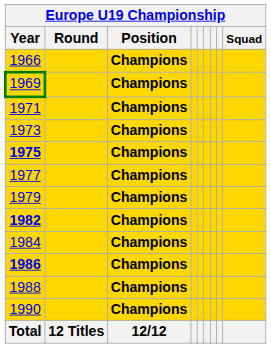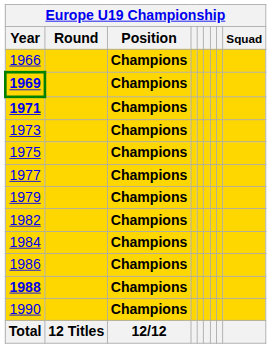(25, 84) normal -> (25, 84) bold
(25, 108) normal -> (25, 108) bold
(25, 153) bold -> (25, 153) normal
(25, 220) bold -> (25, 220) normal
(25, 264) bold -> (25, 264) normal
(25, 287) normal -> (25, 287) bold
